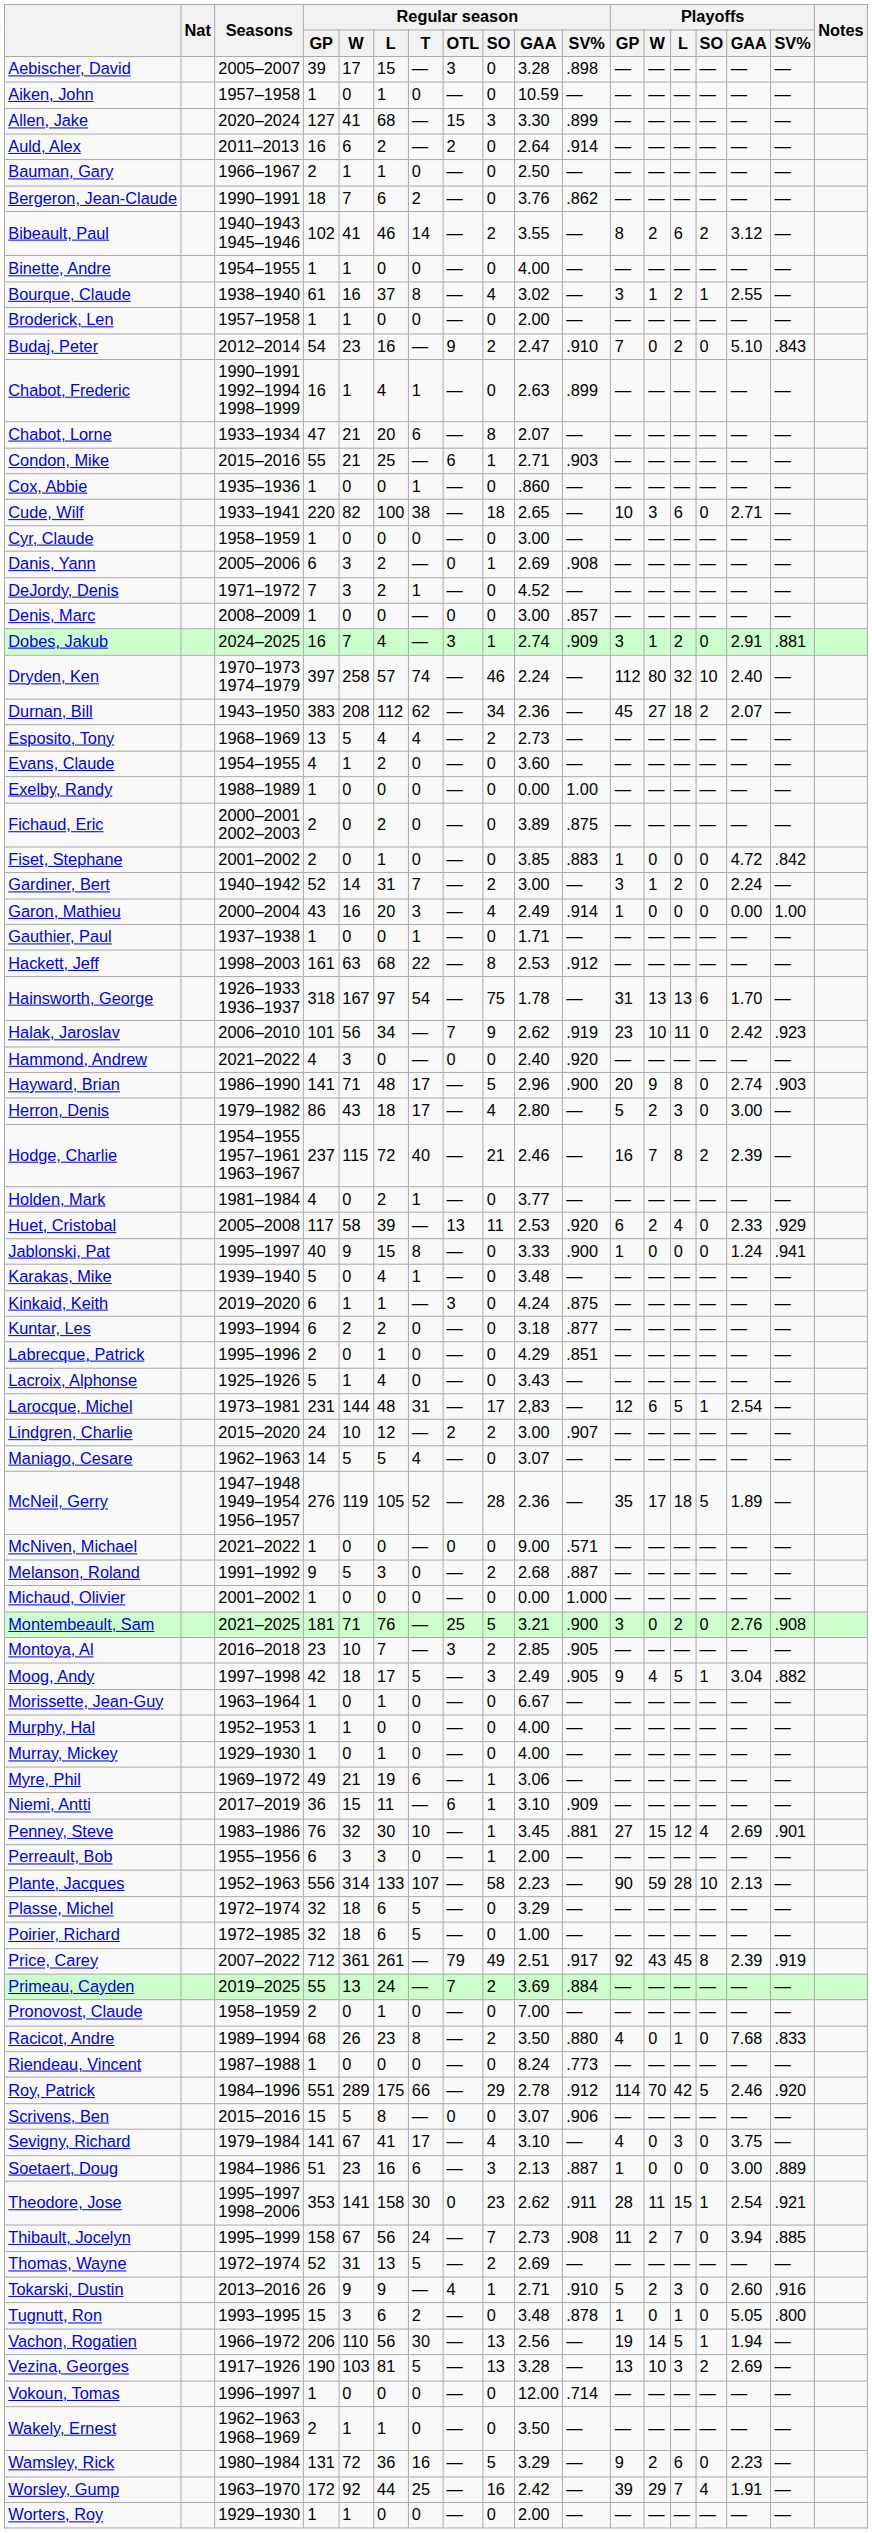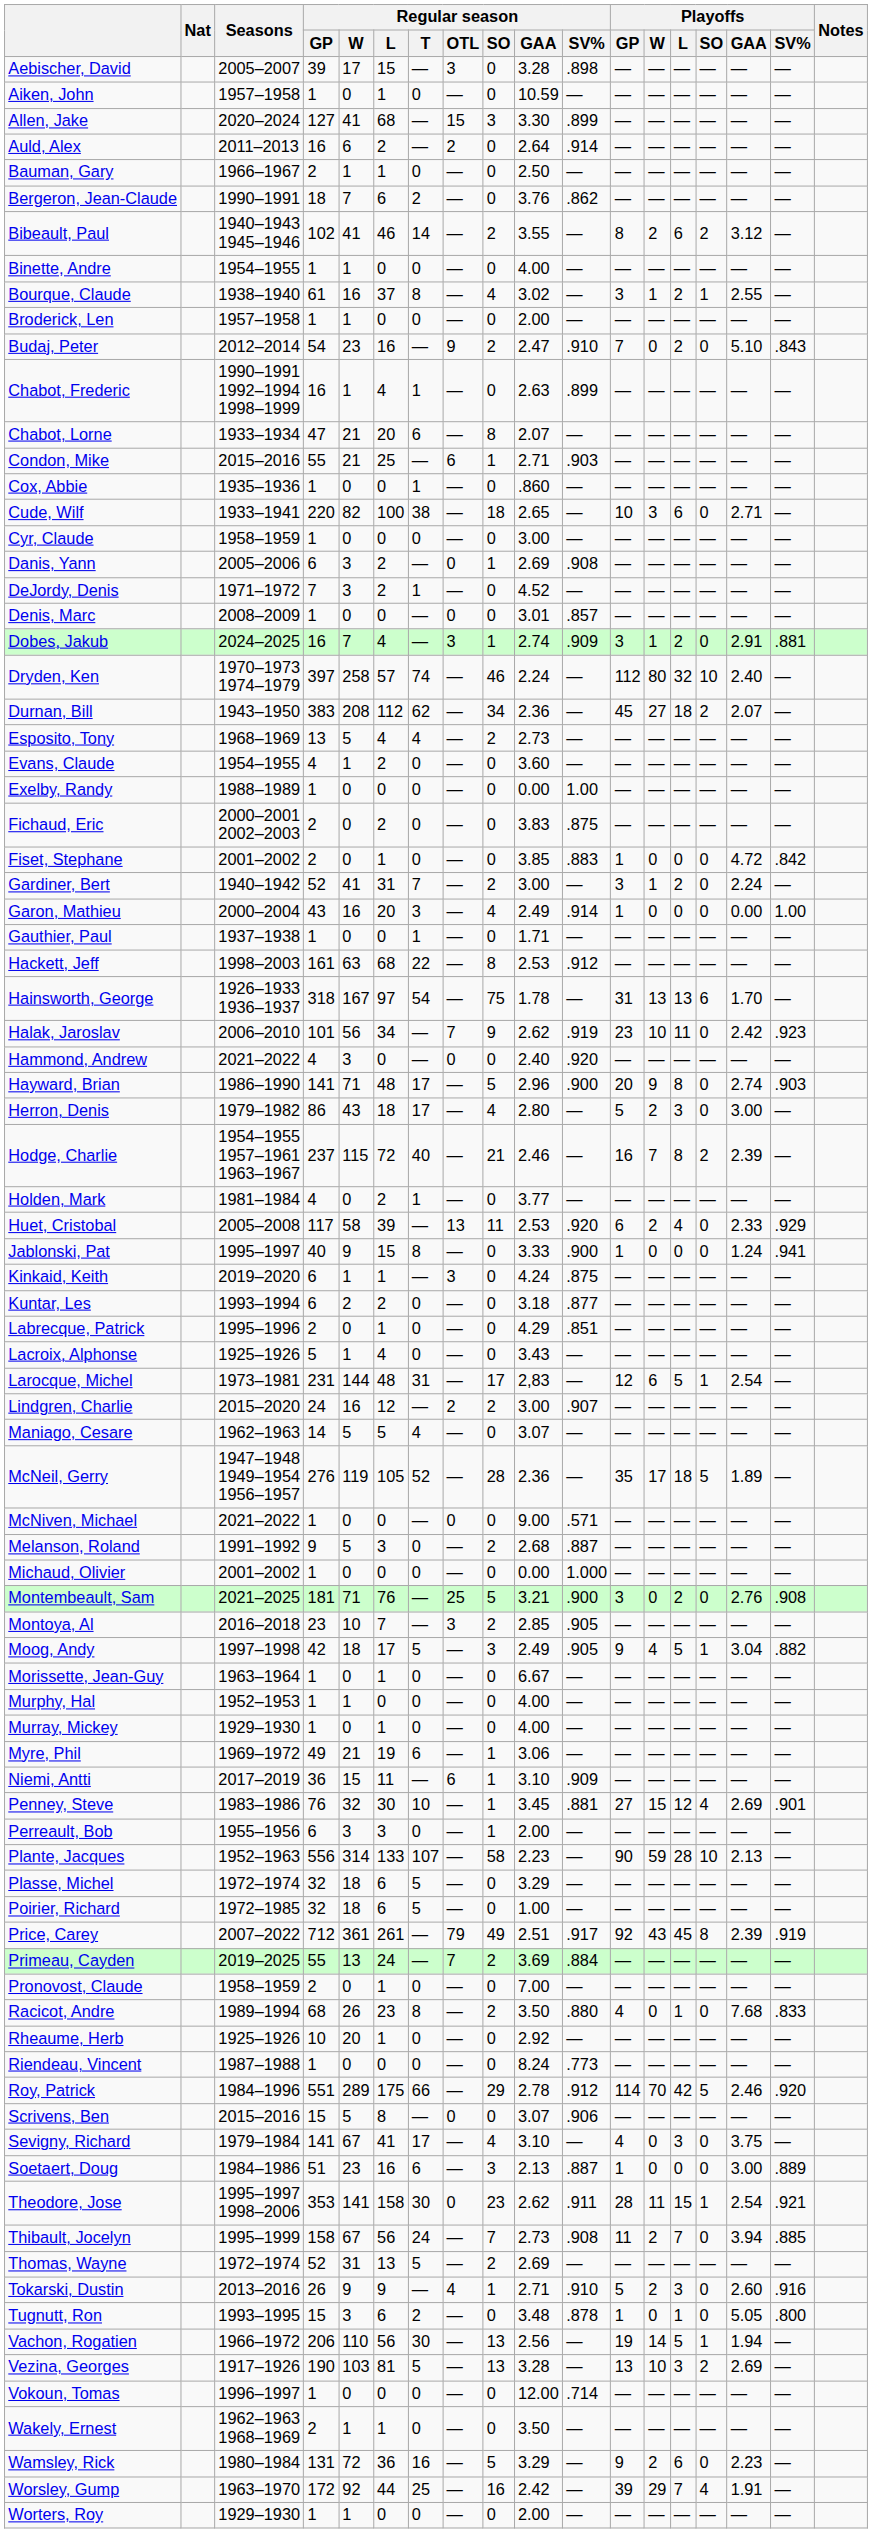(534, 616) 3.00 -> (534, 616) 3.01
(534, 824) 3.89 -> (534, 824) 3.83
(351, 885) 14 -> (351, 885) 41
- row: (60, 1277)
(351, 1432) 10 -> (351, 1406) 16
+ row: (66, 2038)
